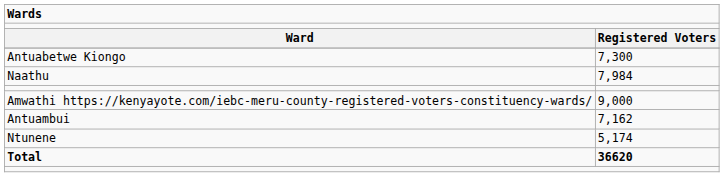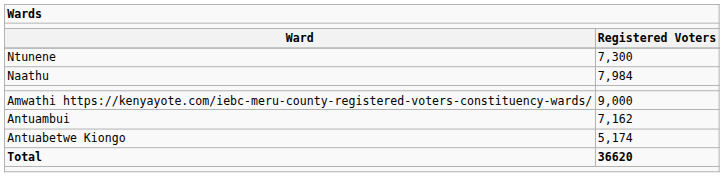(66, 57) Antuabetwe Kiongo -> (32, 57) Ntunene
(32, 138) Ntunene -> (66, 138) Antuabetwe Kiongo
